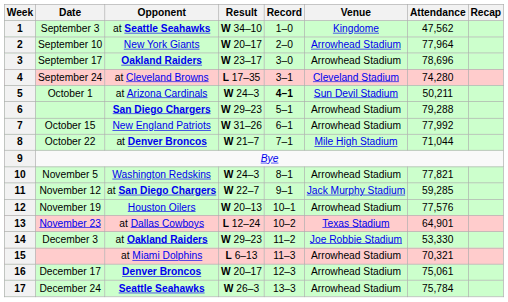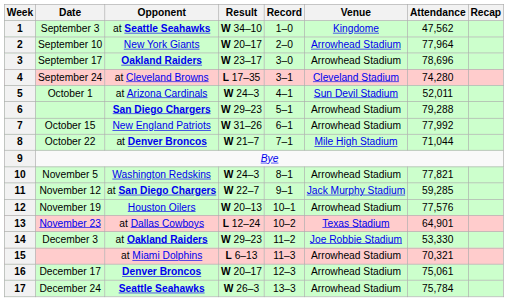(284, 93) bold -> (284, 93) normal
(438, 93) 50,211 -> (438, 93) 52,011
